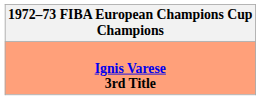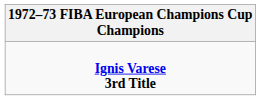(130, 75) lightsalmon background -> (130, 75) no background
